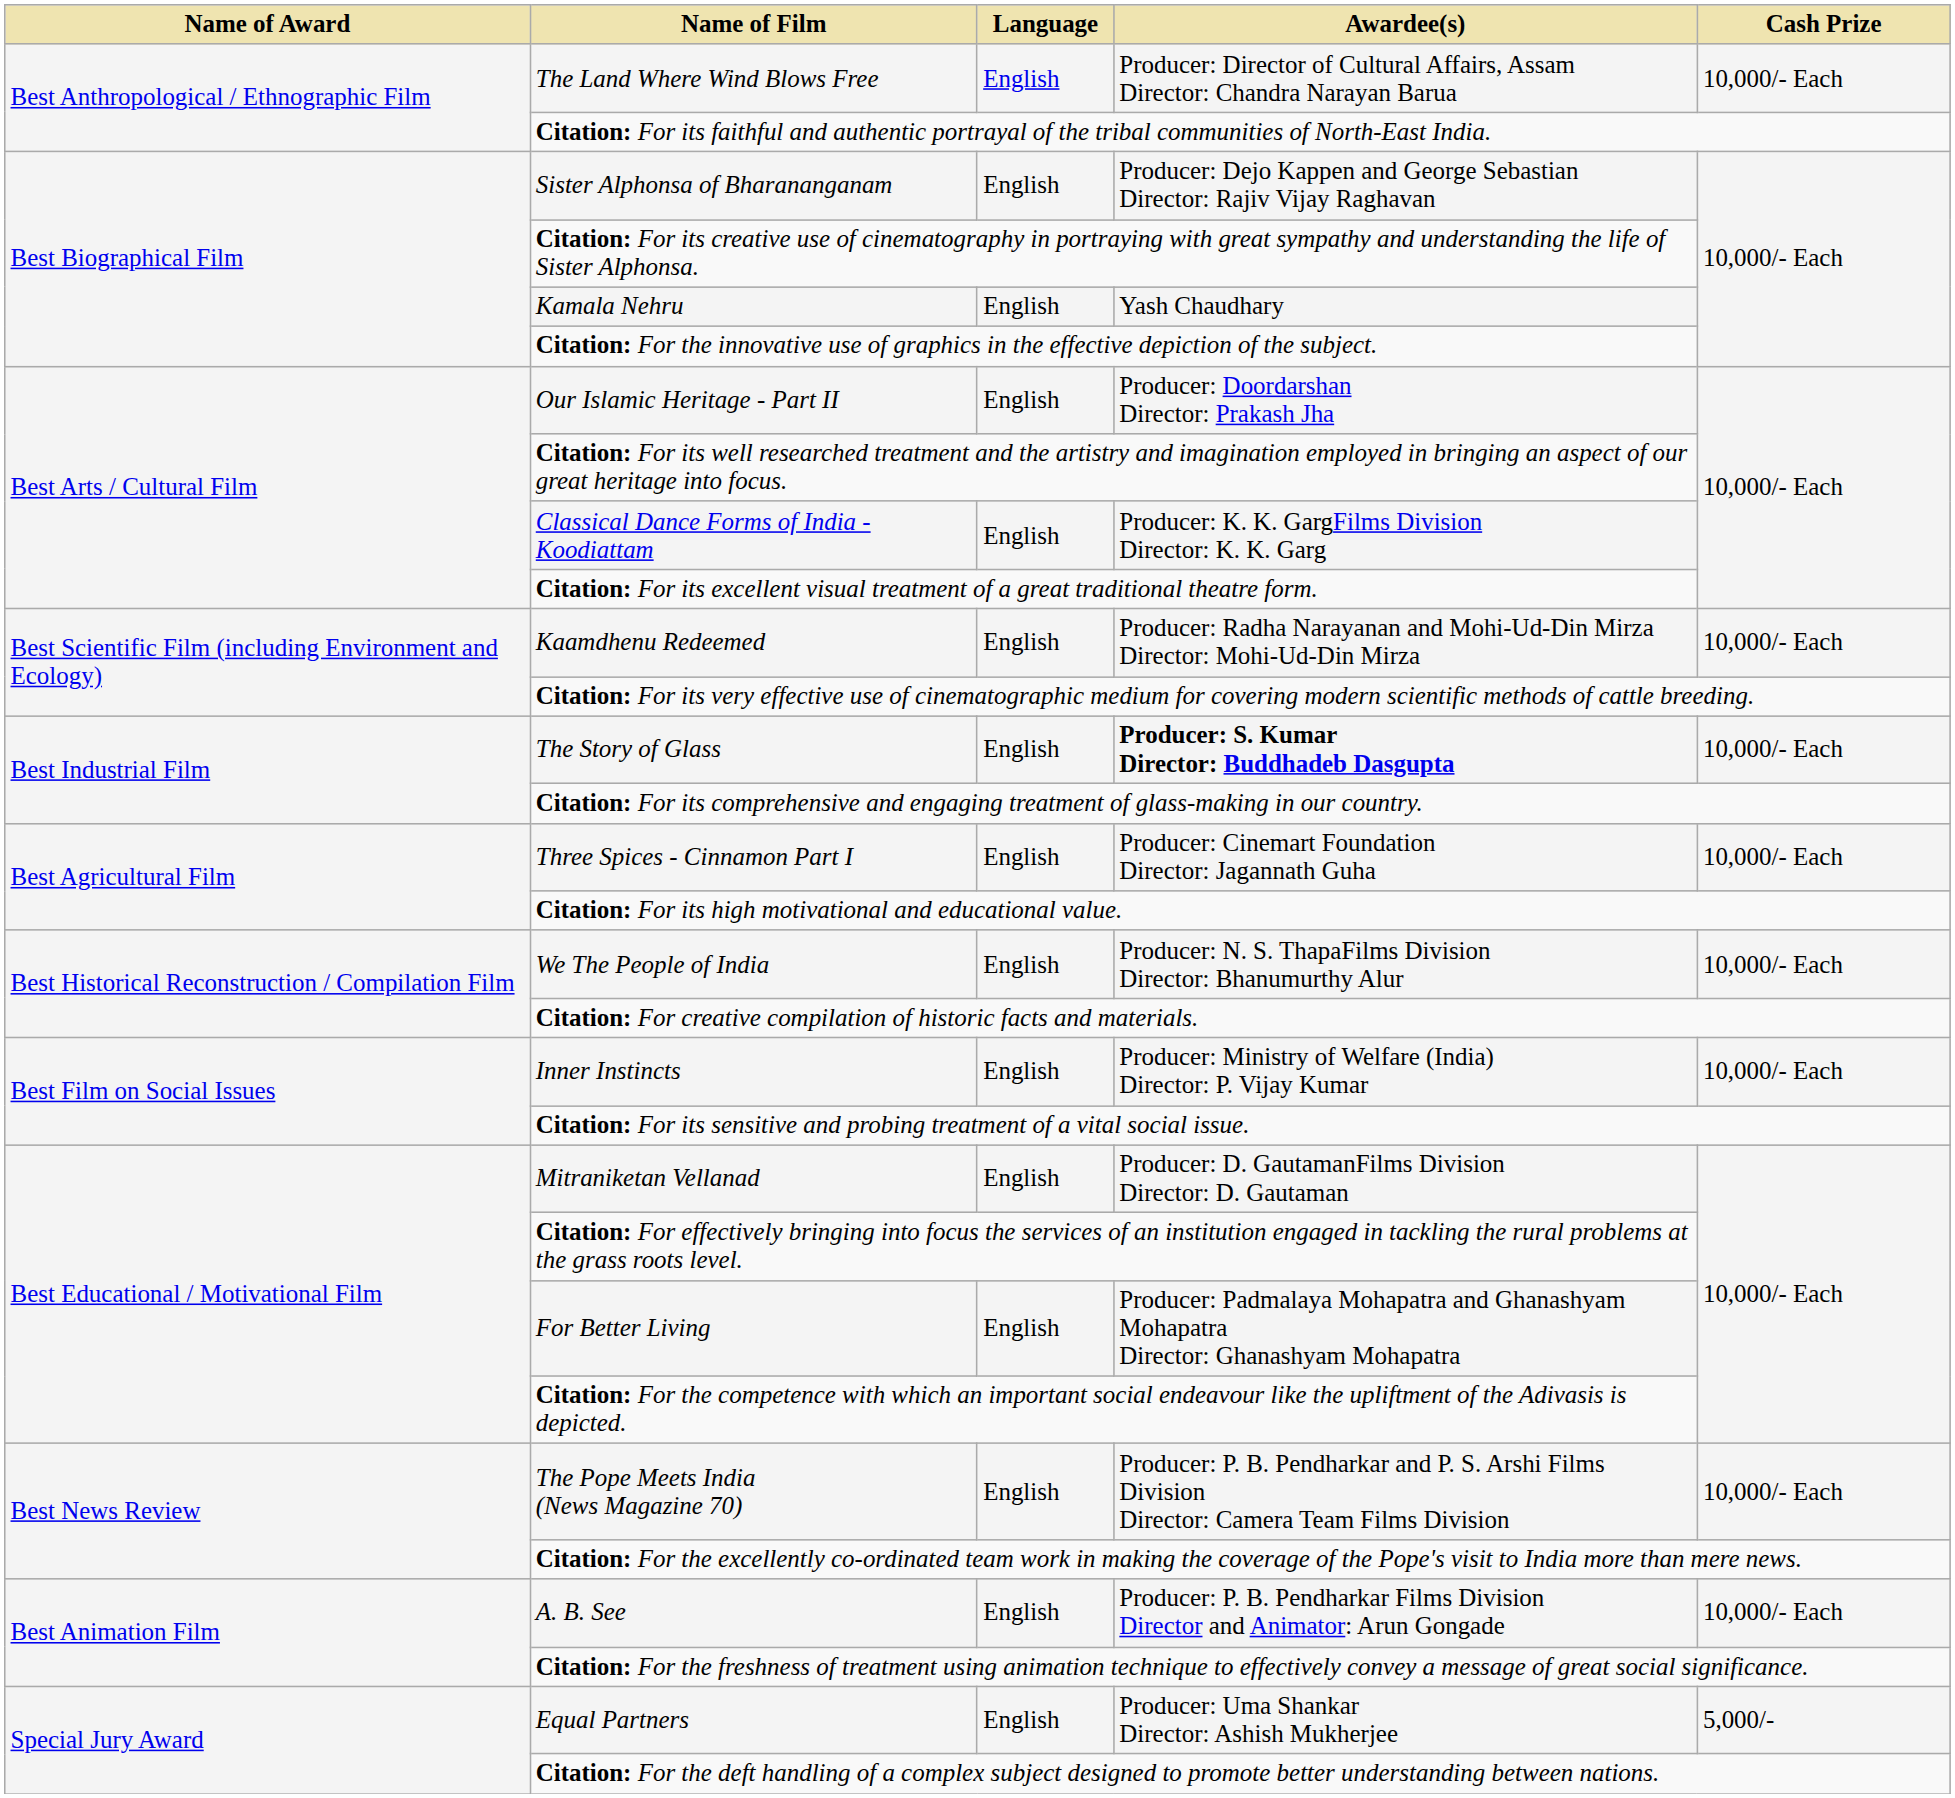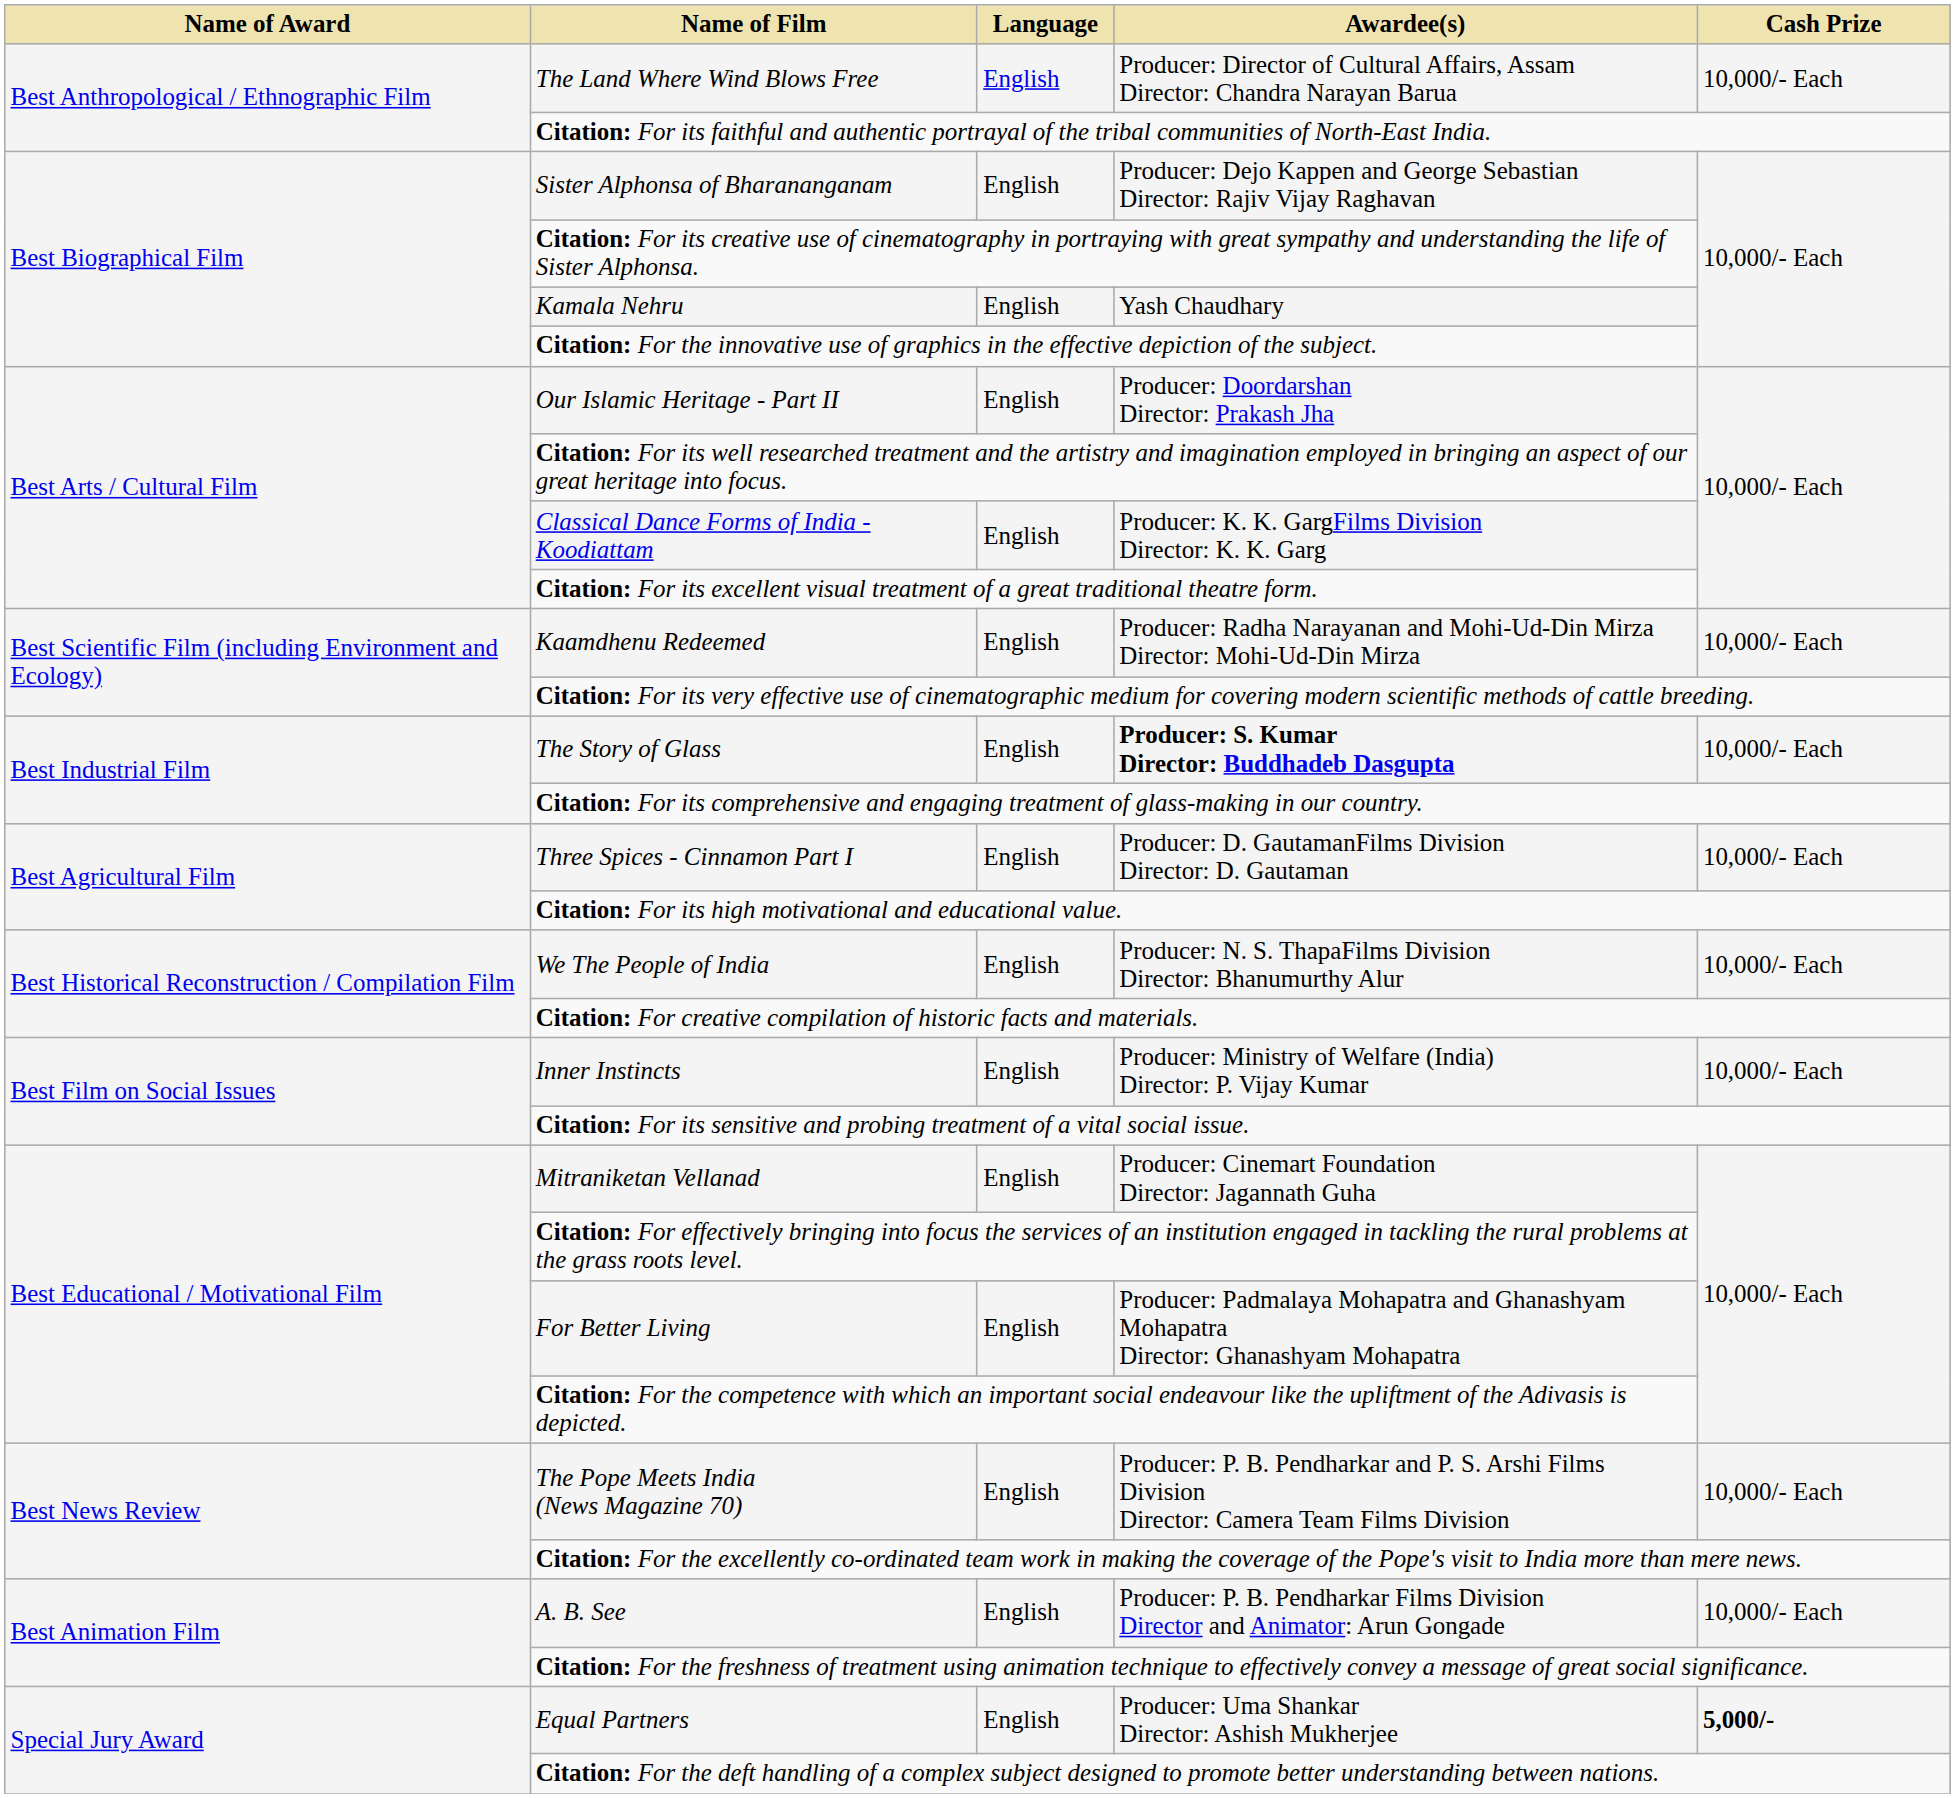(1277, 856) Producer: Cinemart Foundation Director: Jagannath Guha -> (1312, 856) Producer: D. GautamanFilms Division Director: D. Gautaman
(1312, 1178) Producer: D. GautamanFilms Division Director: D. Gautaman -> (1277, 1178) Producer: Cinemart Foundation Director: Jagannath Guha
(1739, 1719) normal -> (1739, 1719) bold
